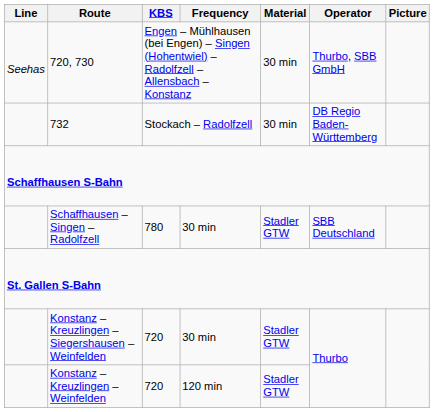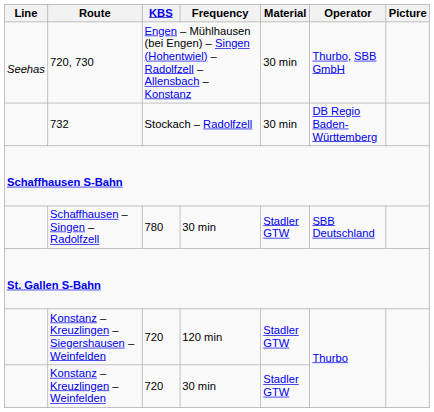(199, 336) 30 min -> (202, 336) 120 min
(202, 386) 120 min -> (199, 386) 30 min
